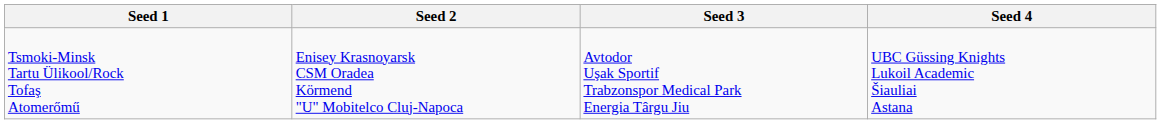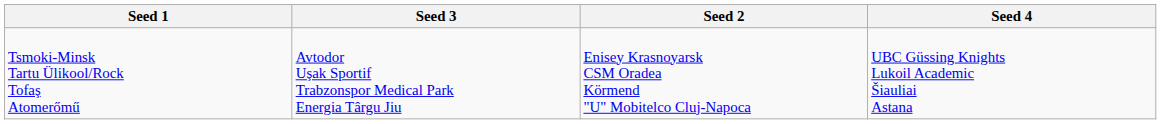columns swapped: (436, 16) <-> (724, 16)
